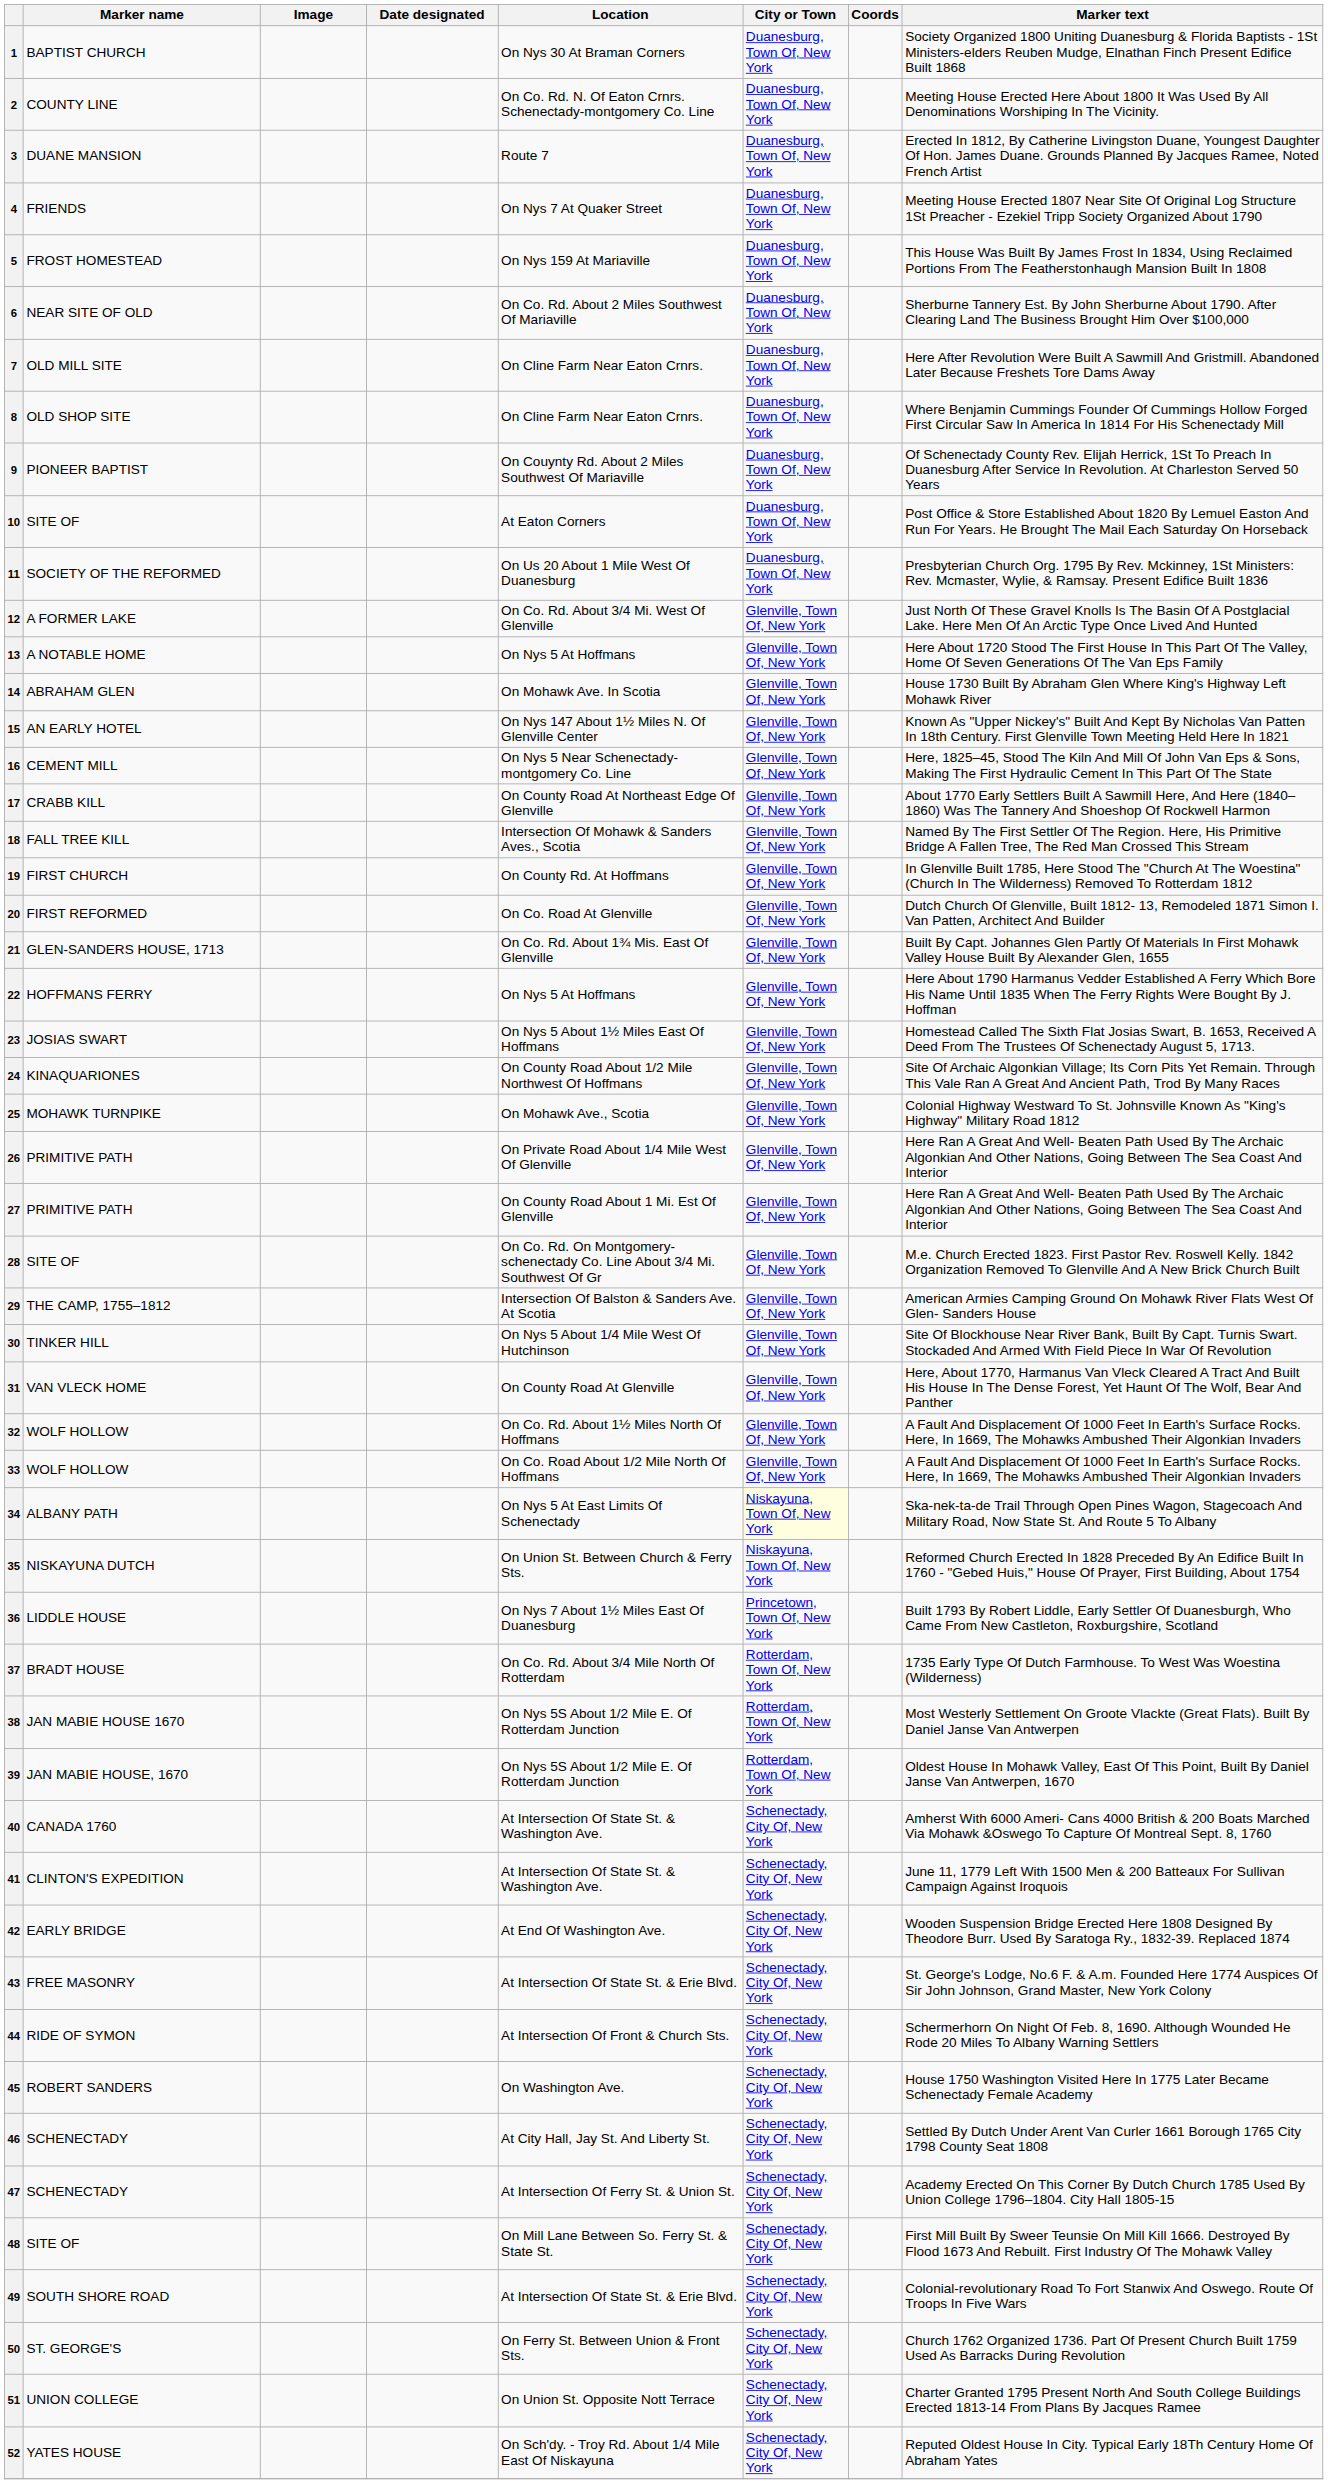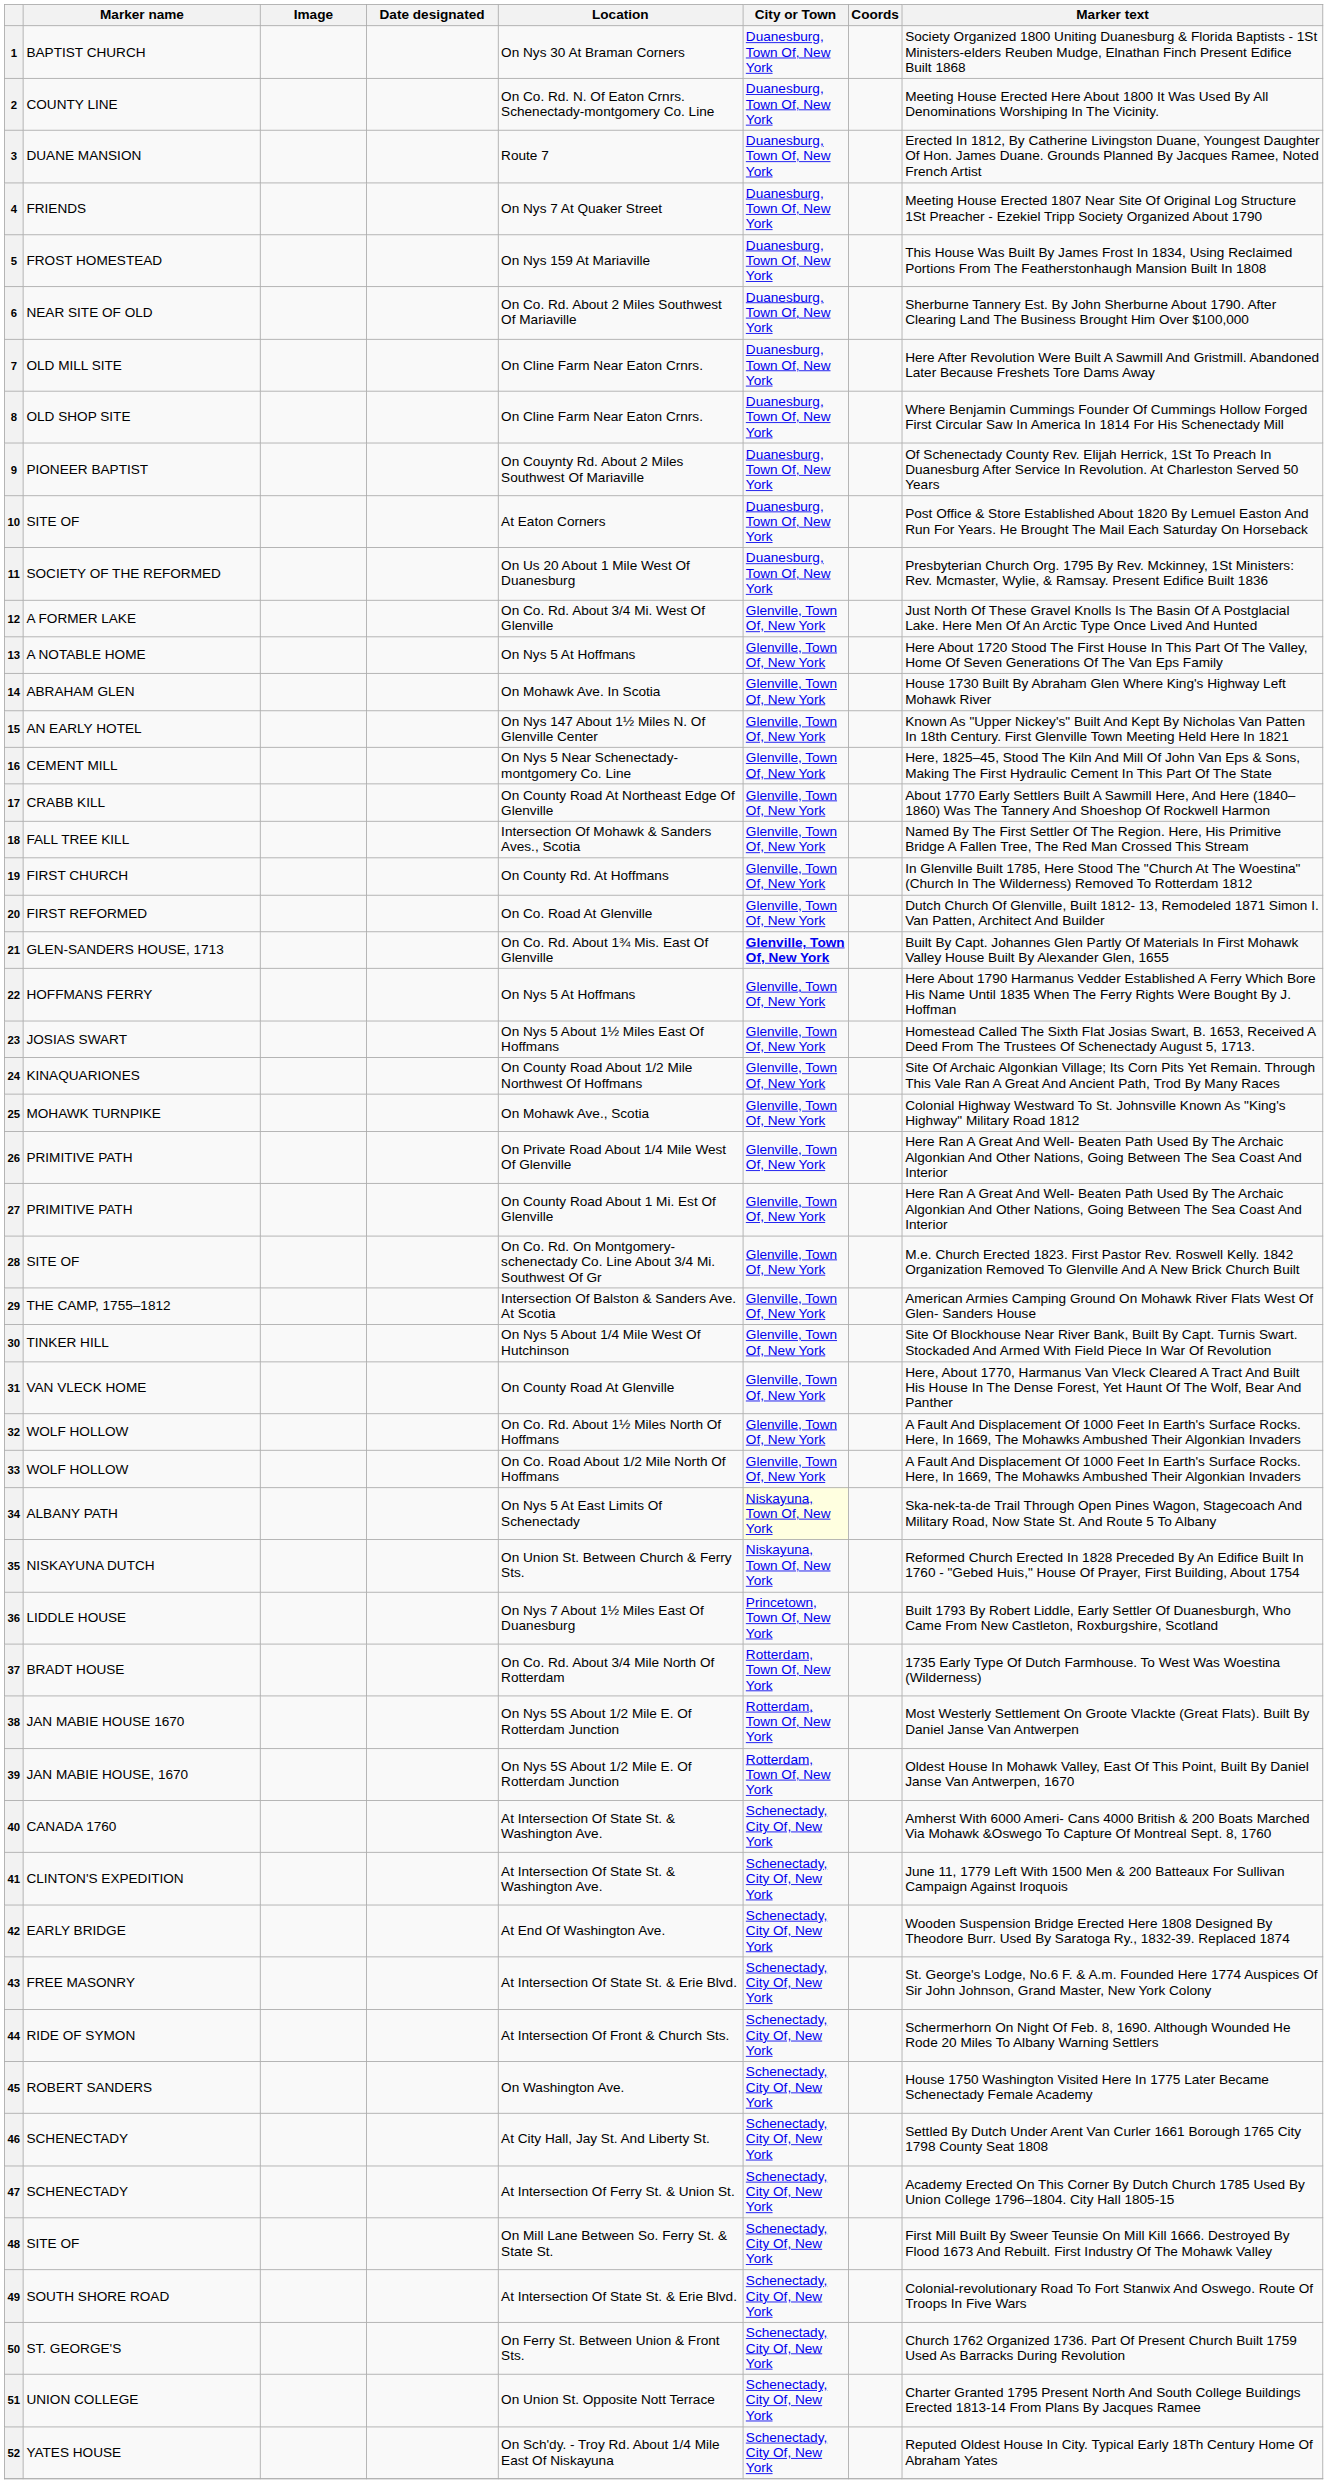(791, 950) normal -> (795, 950) bold
